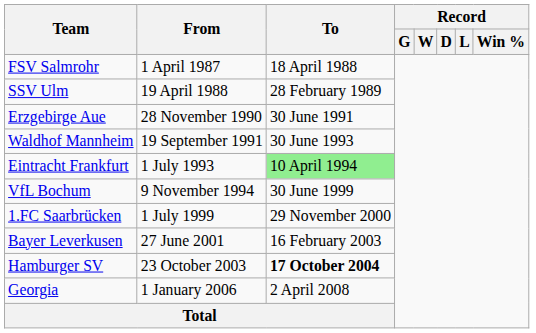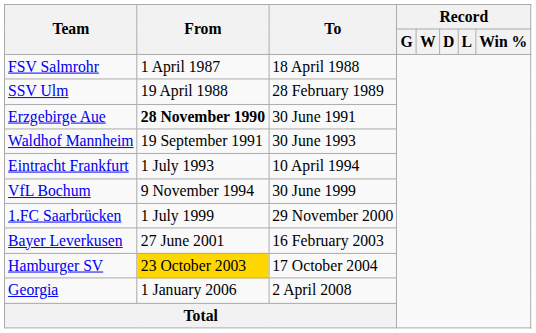(201, 116) normal -> (203, 116) bold
(314, 166) lightgreen background -> (316, 166) no background
(193, 265) no background -> (193, 265) gold background
(325, 265) bold -> (325, 265) normal
